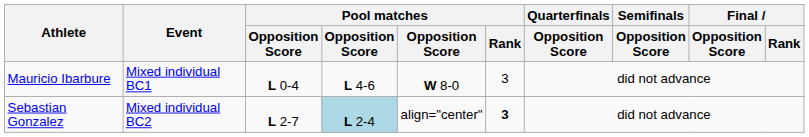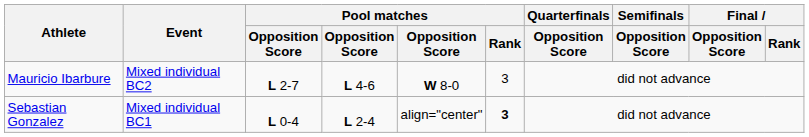(173, 79) Mixed individual BC1 -> (173, 79) Mixed individual BC2
(283, 87) L 0-4 -> (283, 87) L 2-7
(173, 115) Mixed individual BC2 -> (173, 115) Mixed individual BC1
(283, 122) L 2-7 -> (283, 122) L 0-4
(359, 122) lightblue background -> (359, 122) no background
